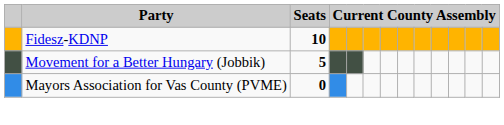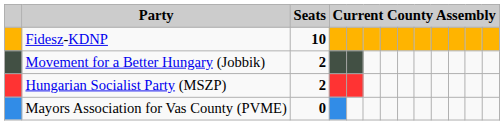(322, 62) 5 -> (322, 62) 2
+ row: (126, 85)
